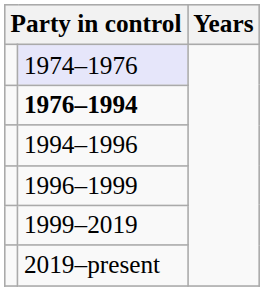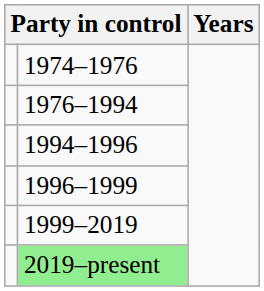(81, 64) lavender background -> (81, 64) no background
(81, 104) bold -> (81, 104) normal
(92, 265) no background -> (92, 265) lightgreen background
